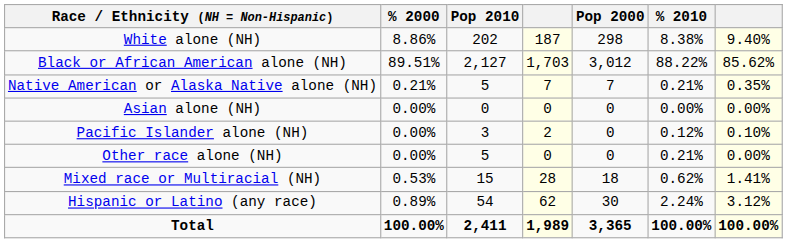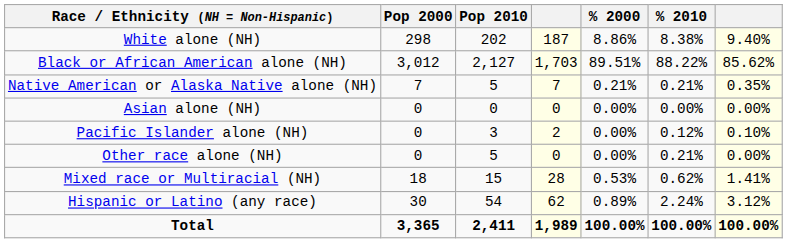columns swapped: (610, 16) <-> (414, 16)
